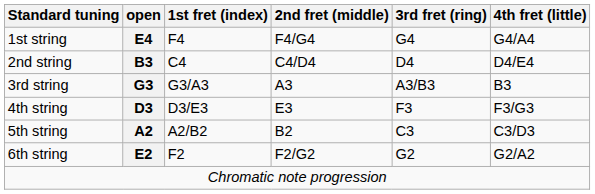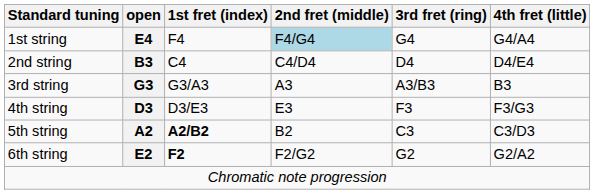(295, 39) no background -> (295, 39) lightblue background
(187, 131) normal -> (188, 131) bold
(176, 154) normal -> (176, 154) bold
